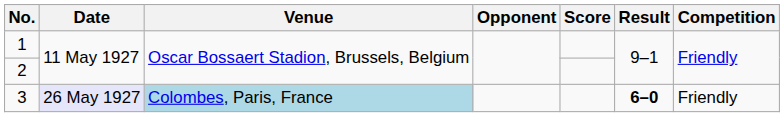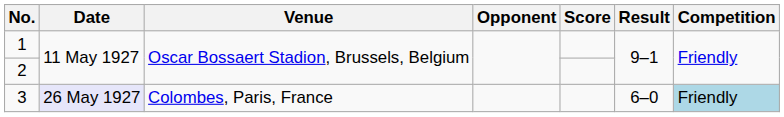(241, 97) lightblue background -> (241, 97) no background
(644, 97) bold -> (644, 97) normal
(708, 97) no background -> (708, 97) lightblue background
